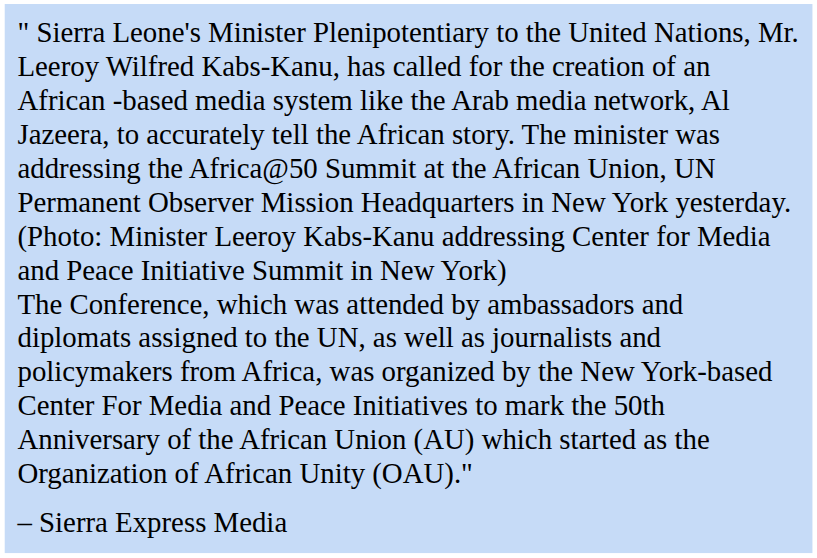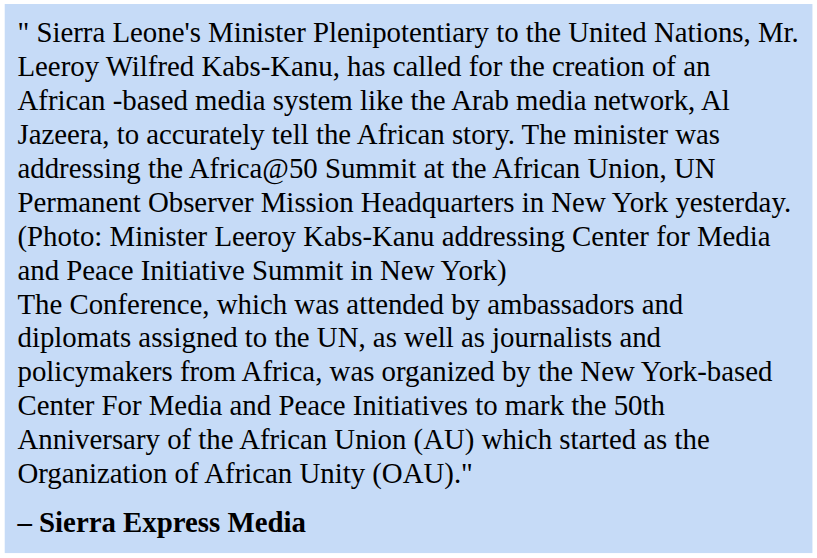(152, 522) normal -> (162, 522) bold
